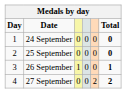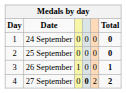(87, 81) normal -> (87, 81) bold
